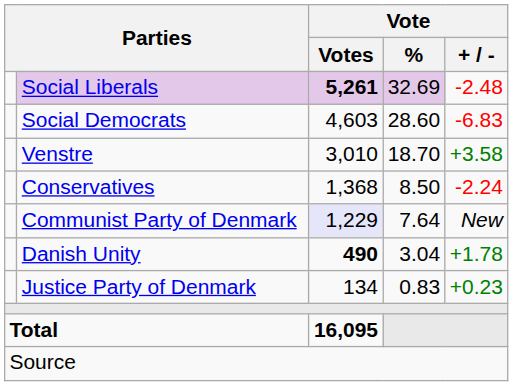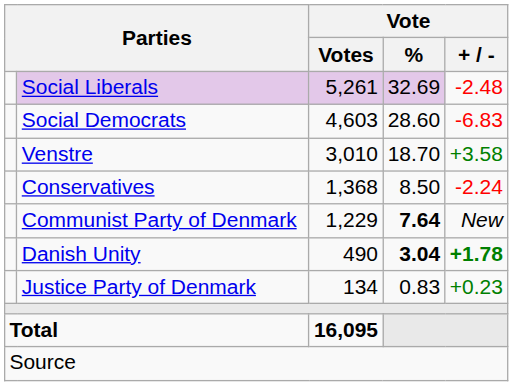(352, 87) bold -> (352, 87) normal
(352, 220) lavender background -> (352, 220) no background
(420, 220) normal -> (420, 220) bold
(361, 253) bold -> (361, 253) normal
(420, 253) normal -> (420, 253) bold
(476, 253) normal -> (476, 253) bold
